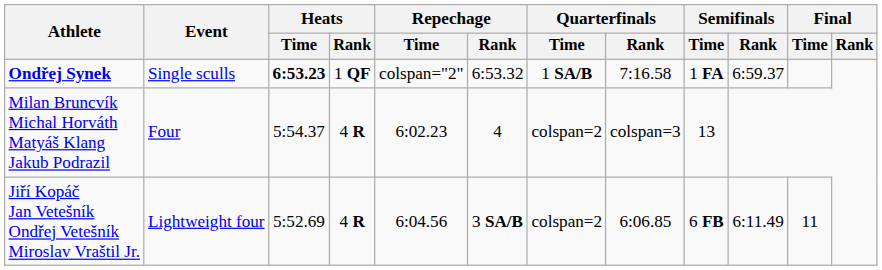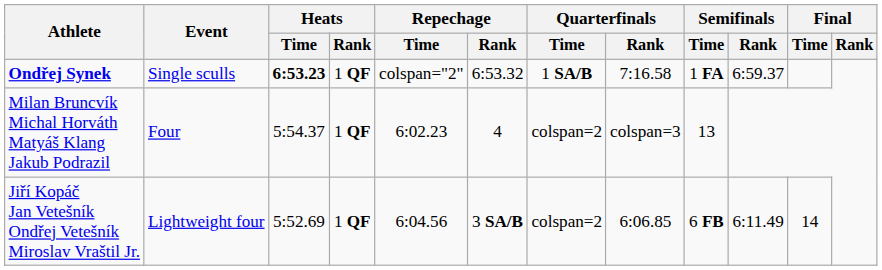(352, 132) 4 R -> (352, 132) 1 QF
(352, 221) 4 R -> (352, 221) 1 QF
(810, 221) 11 -> (810, 221) 14
